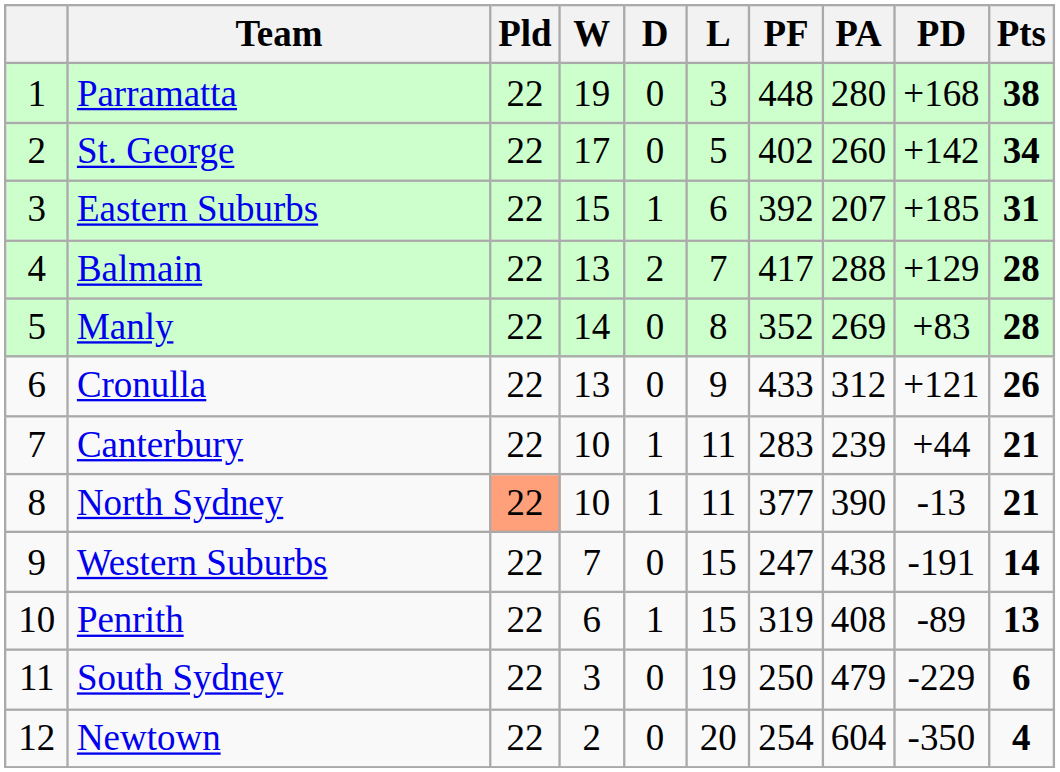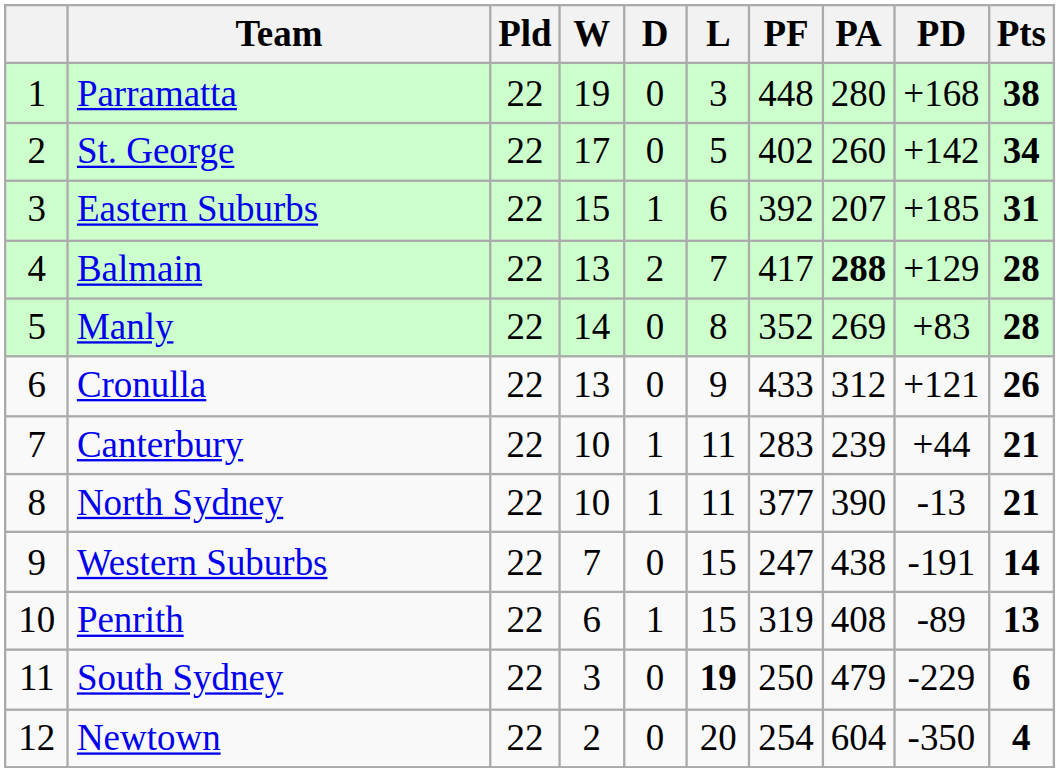(859, 268) normal -> (859, 268) bold
(525, 502) lightsalmon background -> (525, 502) no background
(718, 678) normal -> (718, 678) bold
